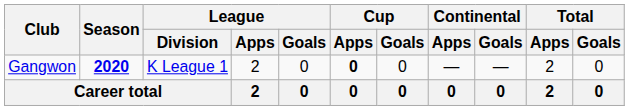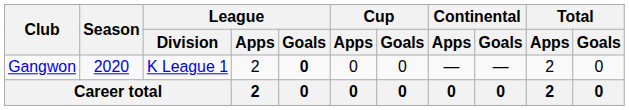(111, 67) bold -> (111, 67) normal
(304, 67) normal -> (304, 67) bold
(353, 67) bold -> (353, 67) normal
